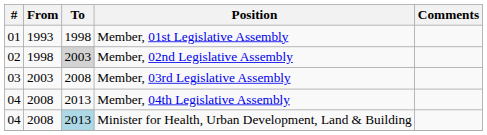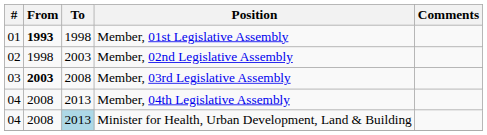(40, 36) normal -> (40, 36) bold
(78, 57) lightgrey background -> (78, 57) no background
(40, 78) normal -> (40, 78) bold
